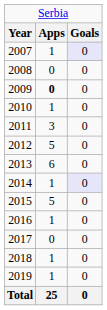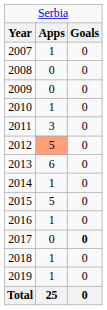(85, 51) lavender background -> (85, 51) no background
(52, 88) bold -> (52, 88) normal
(52, 145) no background -> (52, 145) lightsalmon background
(85, 182) lavender background -> (85, 182) no background
(85, 239) normal -> (85, 239) bold
